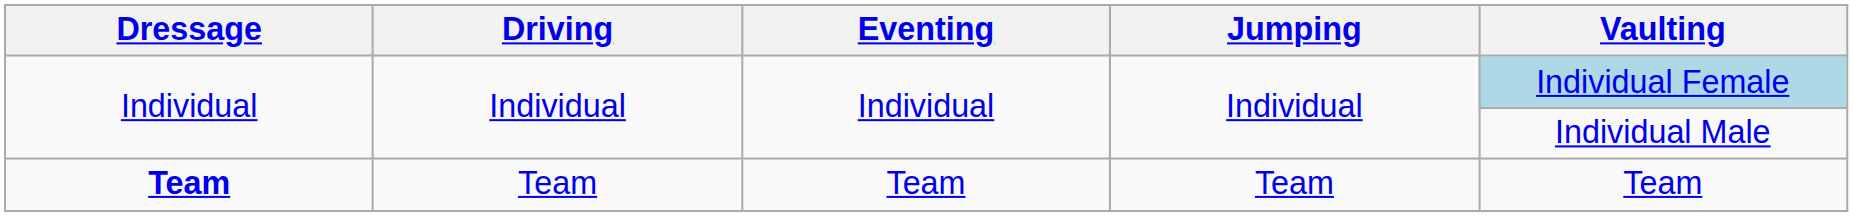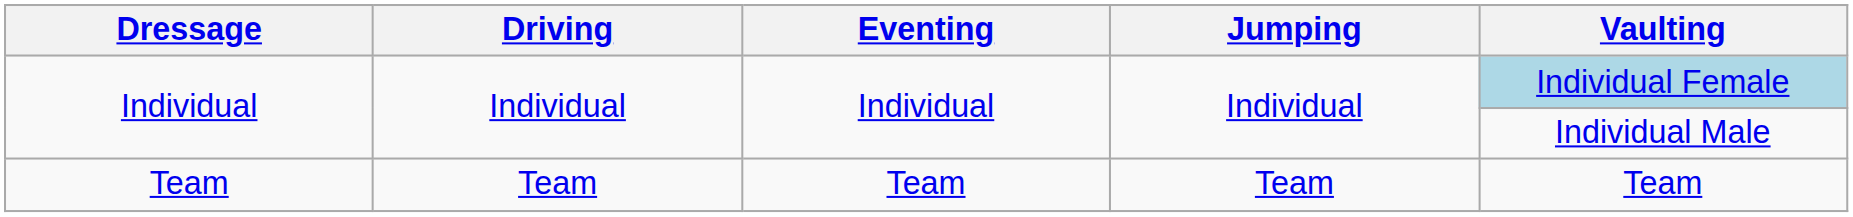(189, 183) bold -> (189, 183) normal
